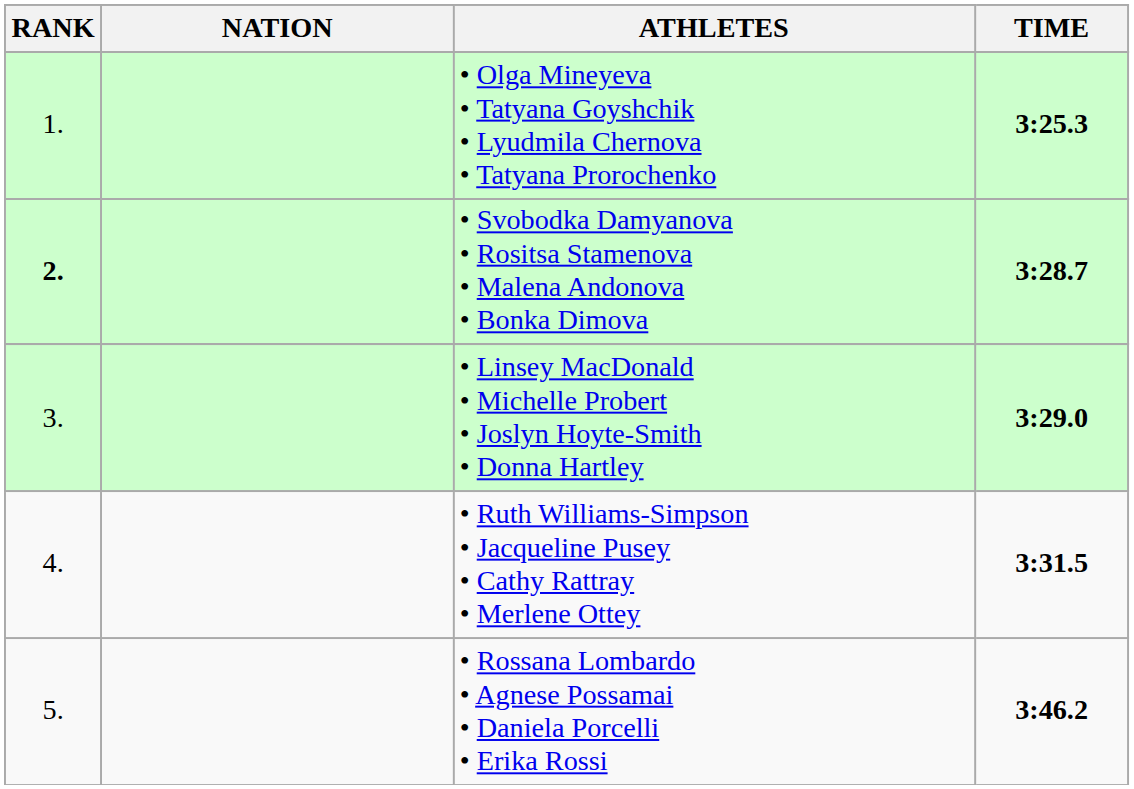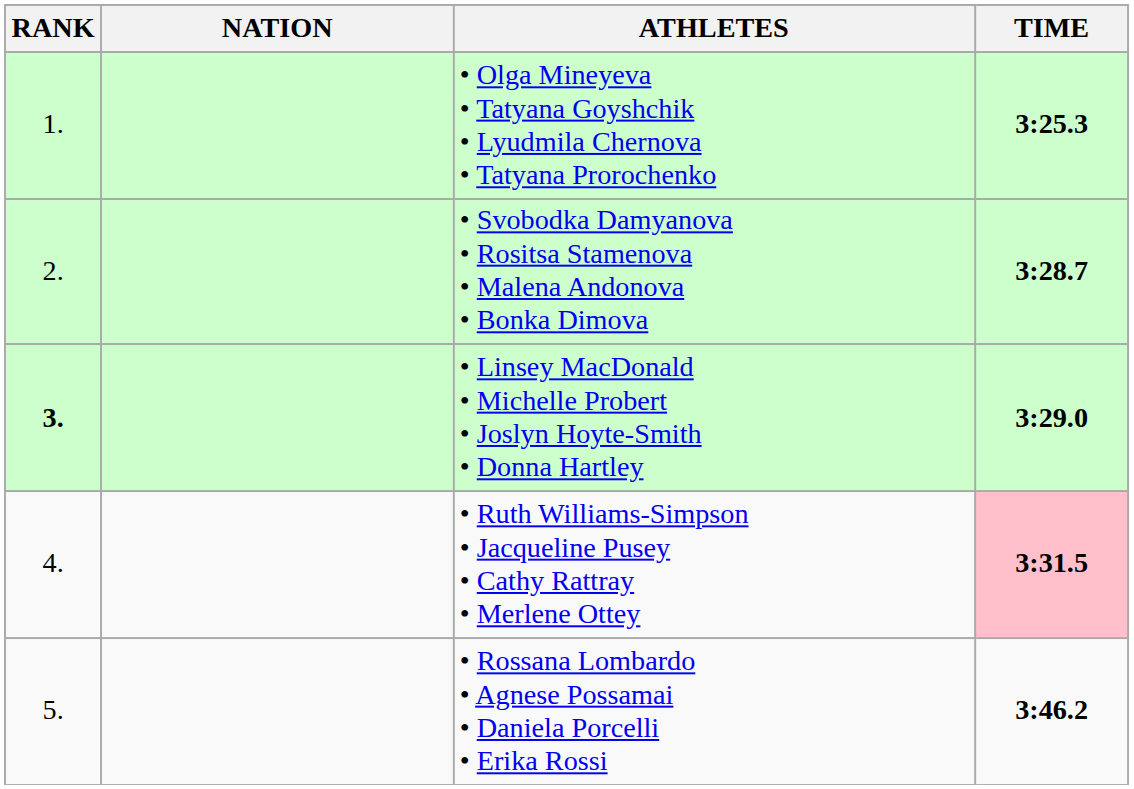(53, 271) bold -> (53, 271) normal
(53, 417) normal -> (53, 417) bold
(1052, 564) no background -> (1052, 564) pink background
